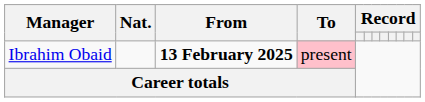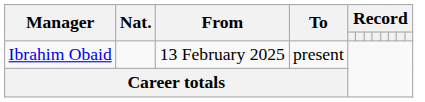(226, 54) bold -> (222, 54) normal
(326, 54) pink background -> (318, 54) no background
